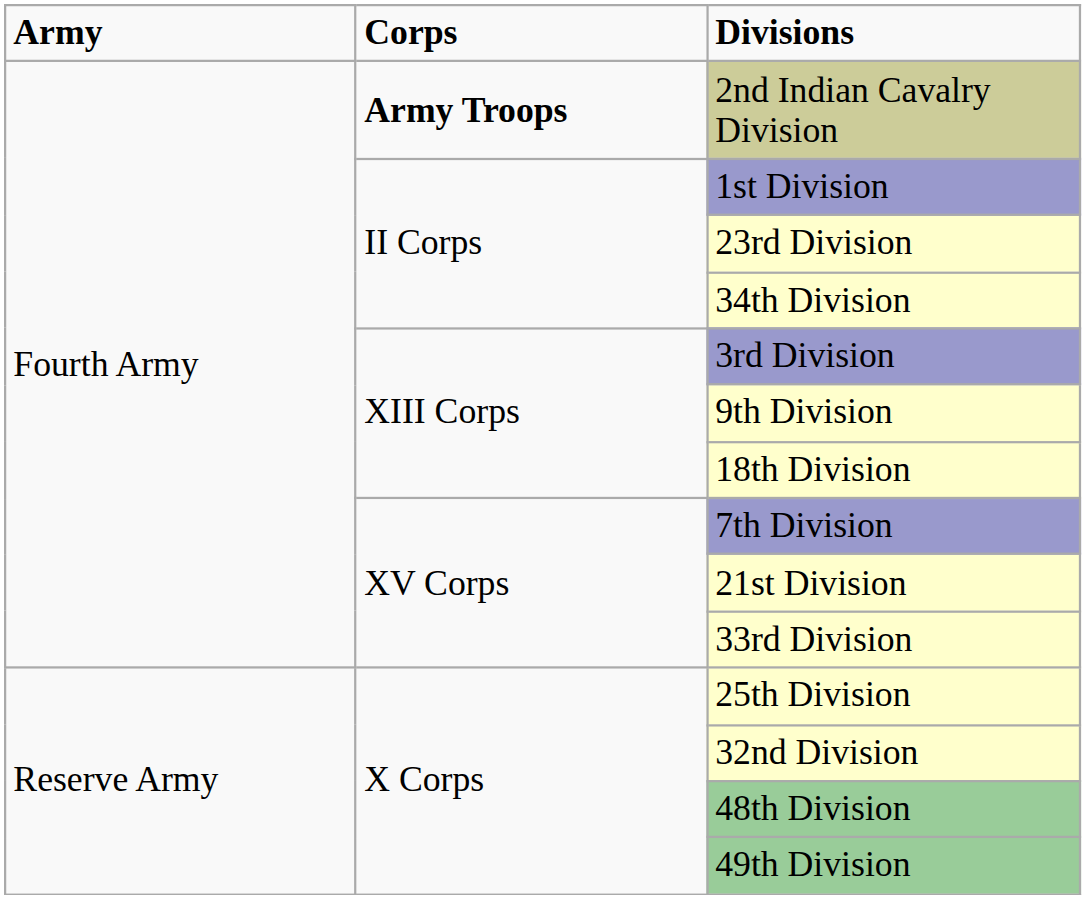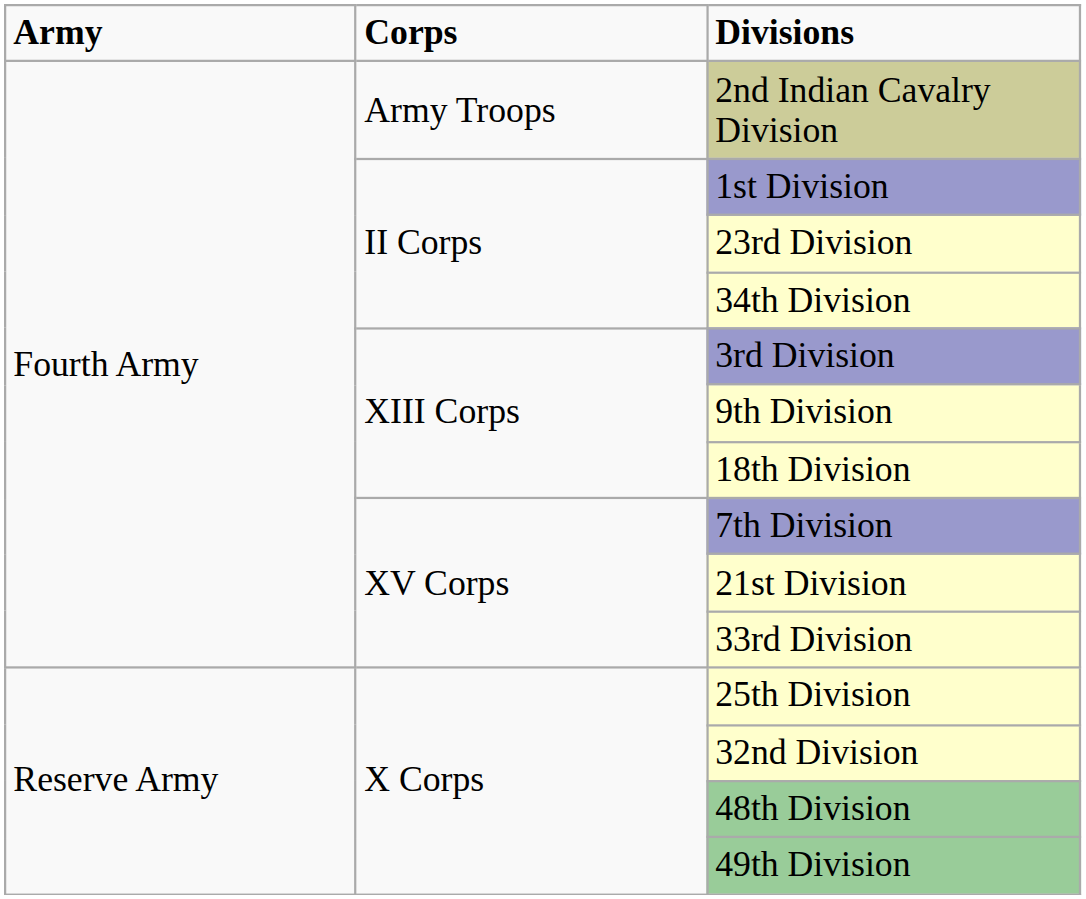(466, 109) bold -> (460, 109) normal
